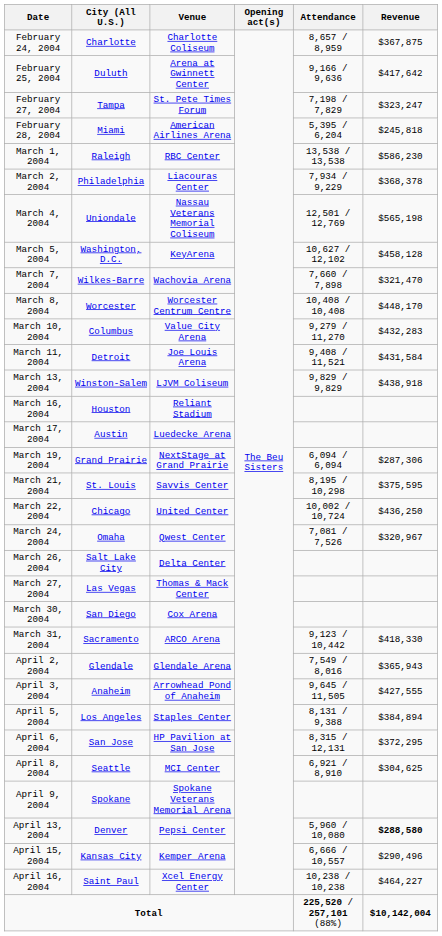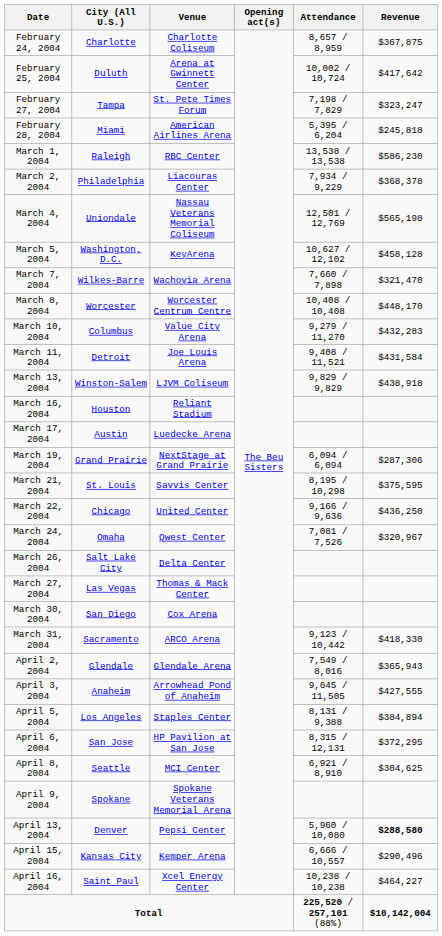(328, 74) 9,166 / 9,636 -> (328, 74) 10,002 / 10,724
(328, 512) 10,002 / 10,724 -> (328, 512) 9,166 / 9,636
